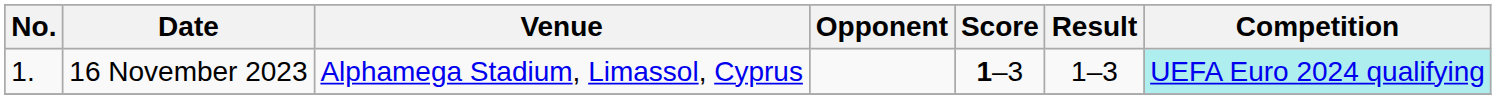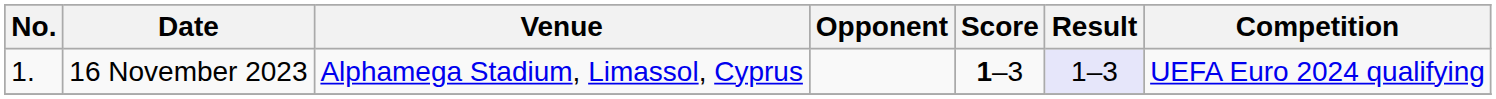(1094, 71) no background -> (1094, 71) lavender background
(1317, 71) paleturquoise background -> (1317, 71) no background
